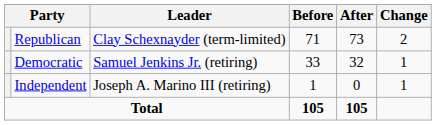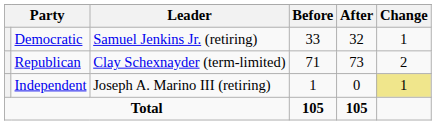rows swapped: (48, 39) <-> (48, 62)
(404, 85) no background -> (404, 85) khaki background
